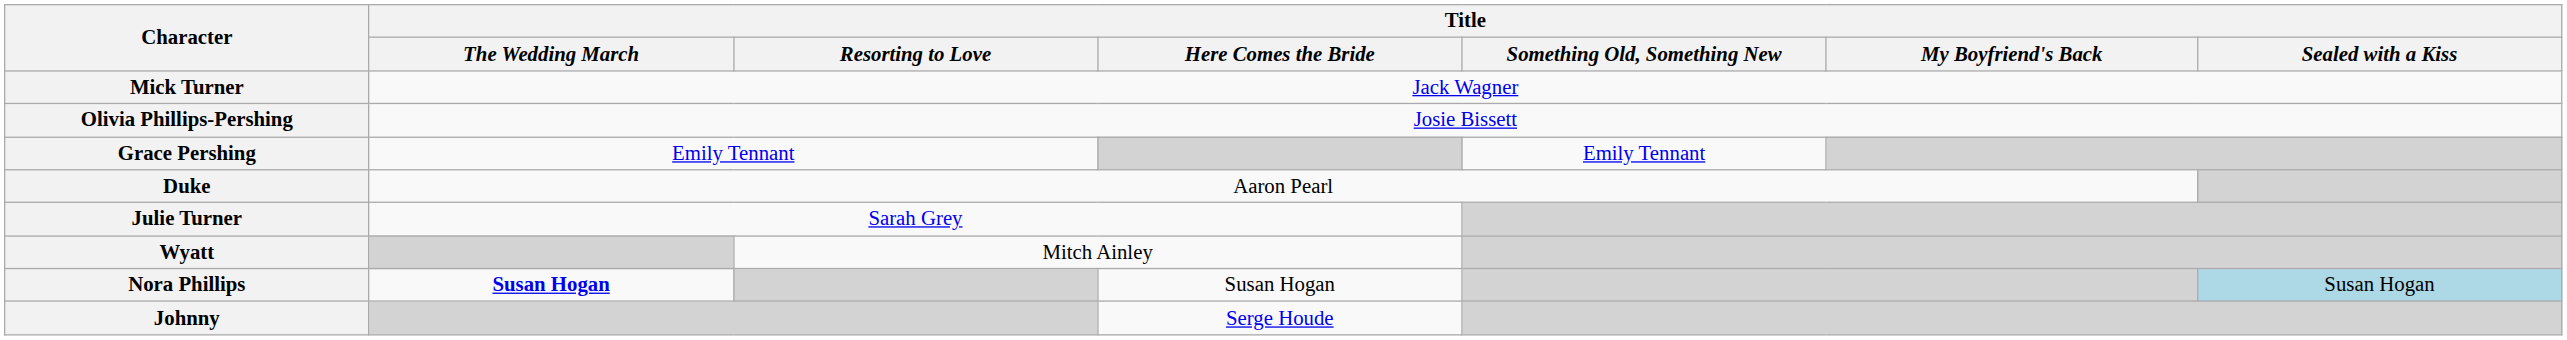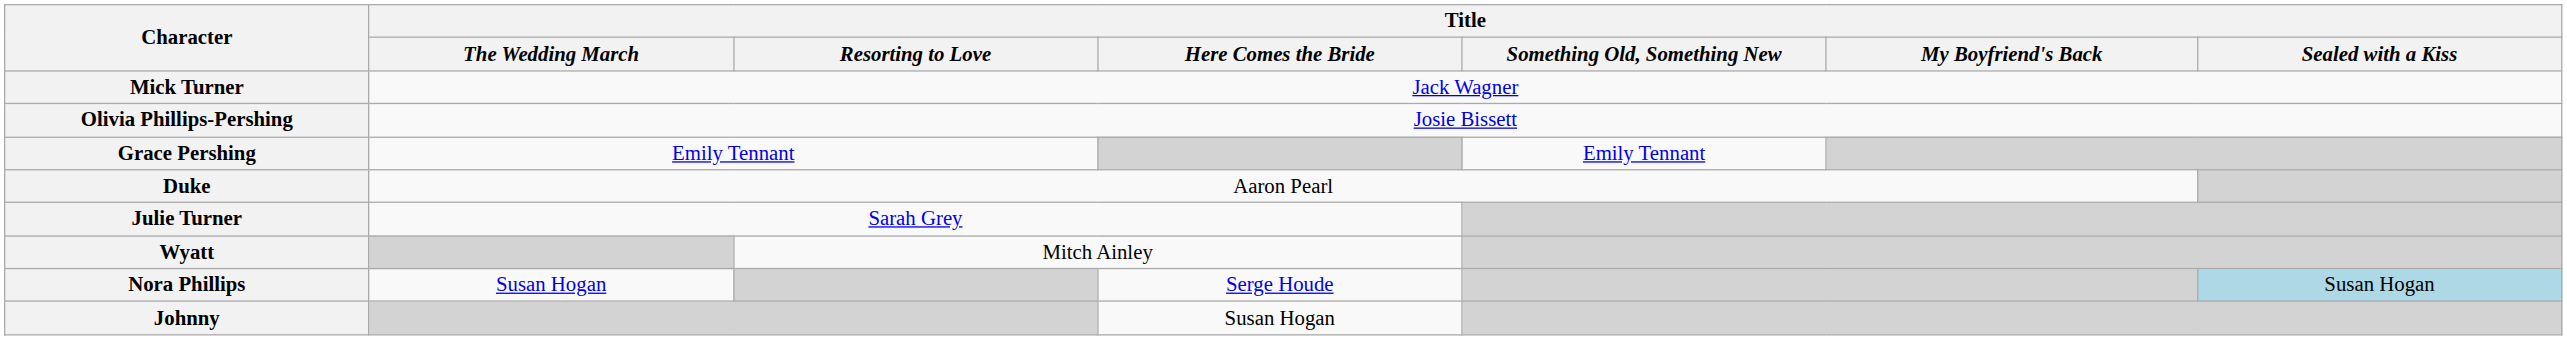(551, 284) bold -> (551, 284) normal
(1280, 284) Susan Hogan -> (1280, 284) Serge Houde
(1280, 317) Serge Houde -> (1280, 317) Susan Hogan
